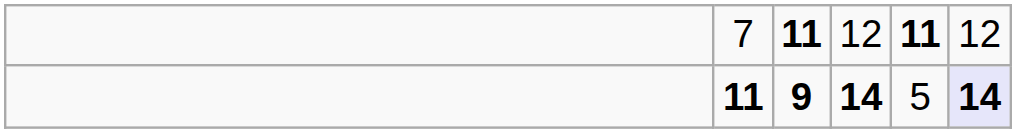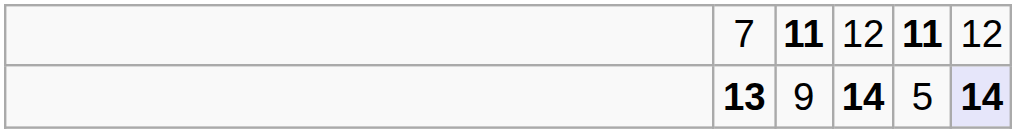(743, 95) 11 -> (744, 95) 13
(802, 95) bold -> (804, 95) normal
